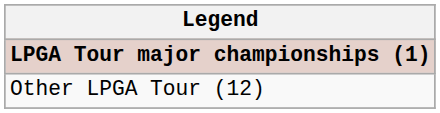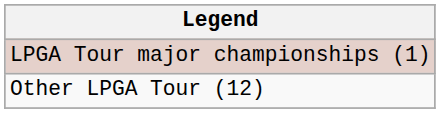(220, 57) bold -> (220, 57) normal
